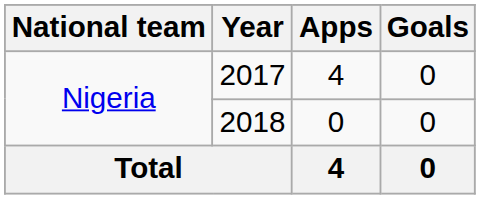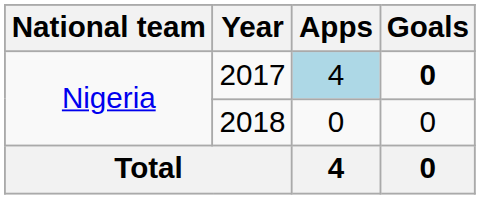(336, 74) no background -> (336, 74) lightblue background
(428, 74) normal -> (428, 74) bold
